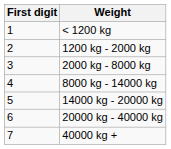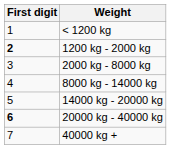(10, 48) normal -> (10, 48) bold
(10, 118) normal -> (10, 118) bold
